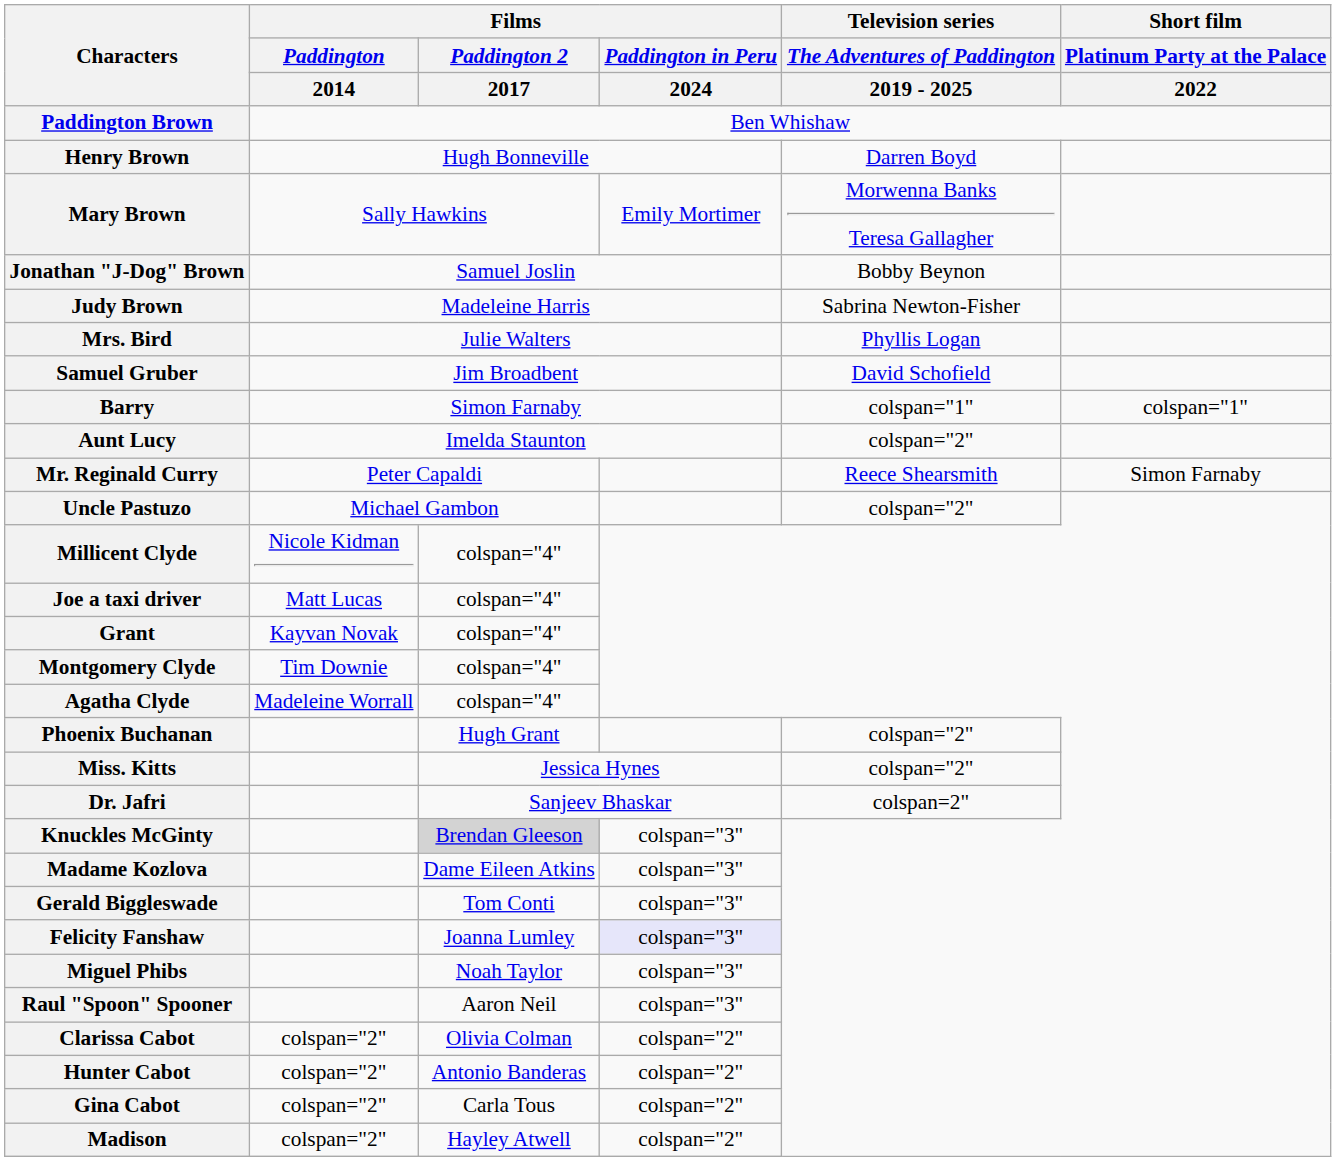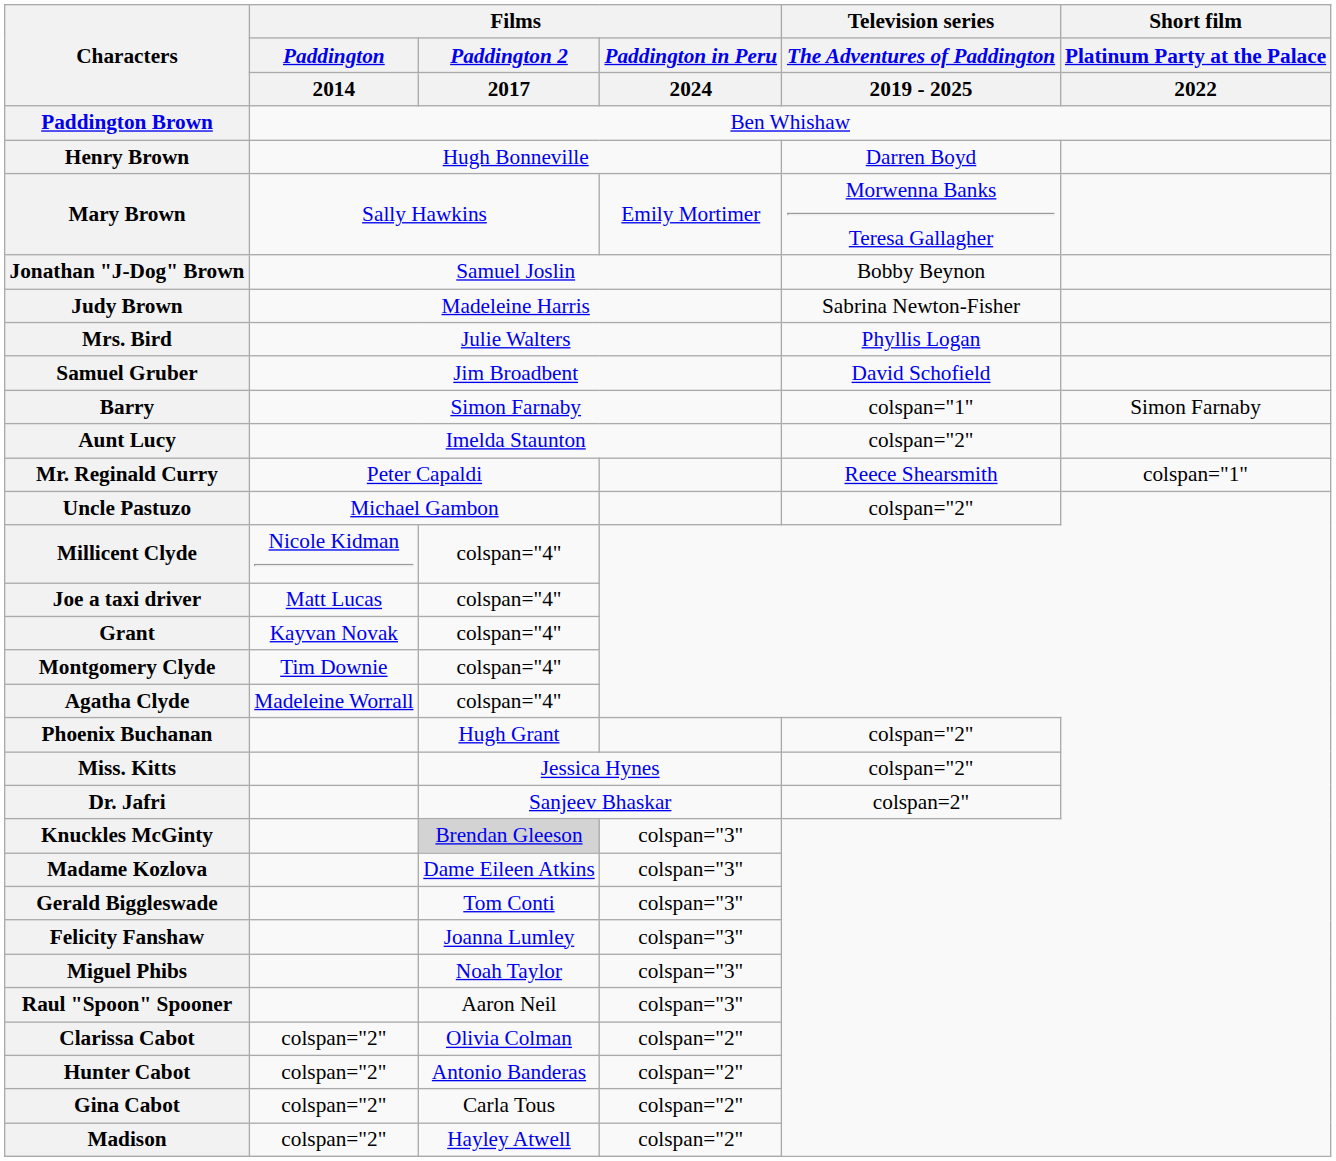(1196, 406) colspan="1" -> (1196, 406) Simon Farnaby
(1196, 474) Simon Farnaby -> (1196, 474) colspan="1"
(691, 936) lavender background -> (691, 936) no background
